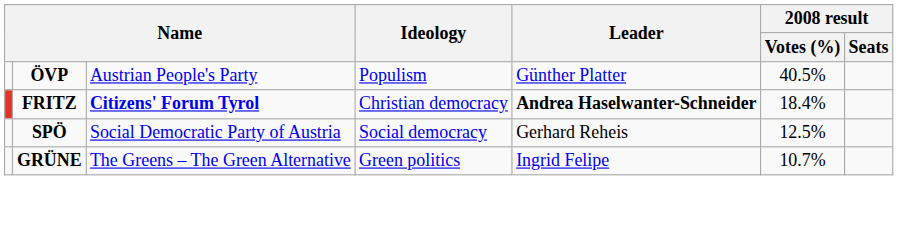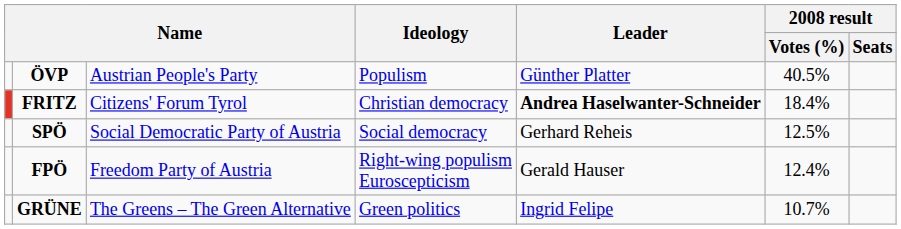(175, 103) bold -> (168, 103) normal
+ row: (49, 170)
